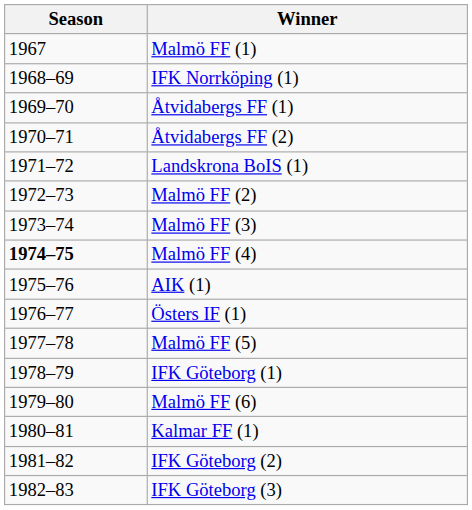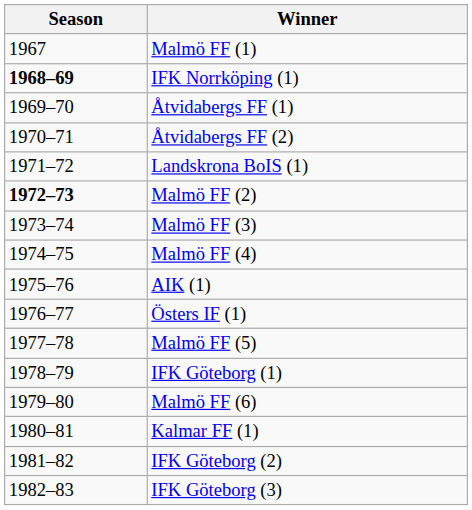(41, 78) normal -> (41, 78) bold
(41, 195) normal -> (41, 195) bold
(41, 254) bold -> (41, 254) normal
